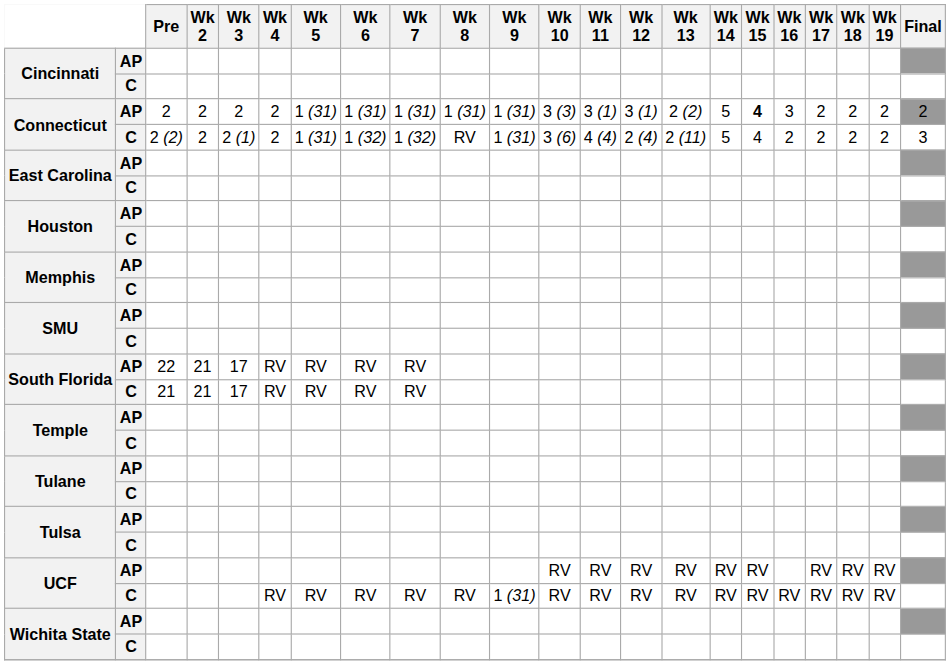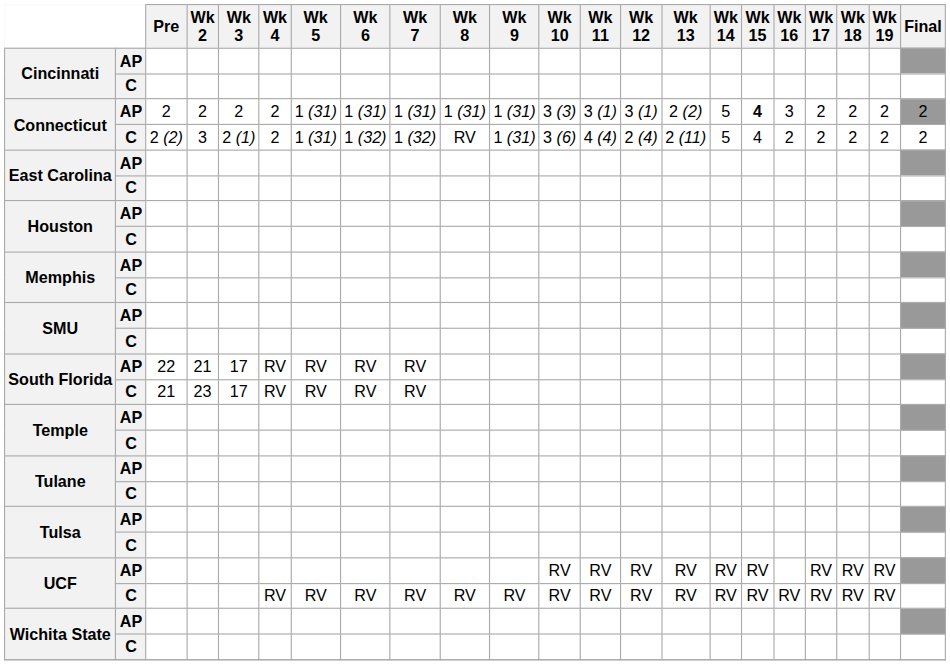(203, 138) 2 -> (203, 138) 3
(923, 138) 3 -> (923, 138) 2
(203, 392) 21 -> (203, 392) 23
(514, 596) 1 (31) -> (514, 596) RV
